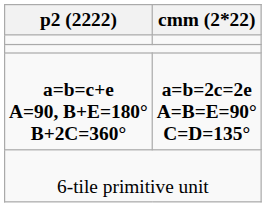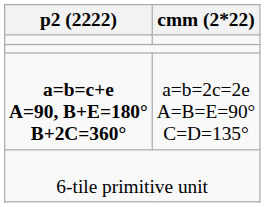(207, 111) bold -> (206, 111) normal
